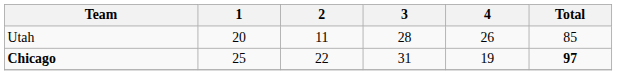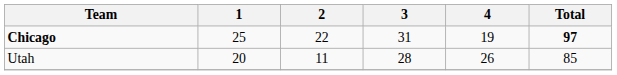rows swapped: (21, 37) <-> (32, 59)
